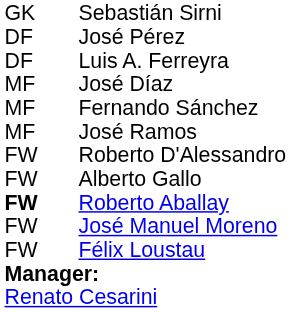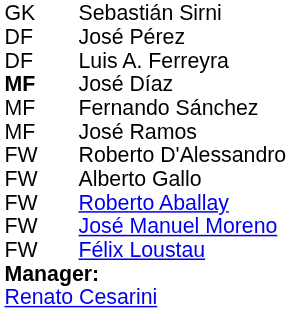(20, 84) normal -> (20, 84) bold
(21, 202) bold -> (21, 202) normal
